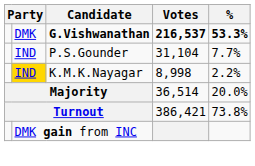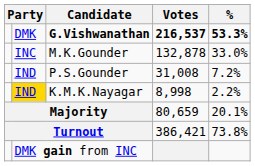+ row: (89, 53)
(177, 53) 31,104 -> (177, 73) 31,008
(226, 53) 7.7% -> (226, 73) 7.2%
(177, 92) 36,514 -> (177, 112) 80,659
(230, 92) 20.0% -> (230, 112) 20.1%
